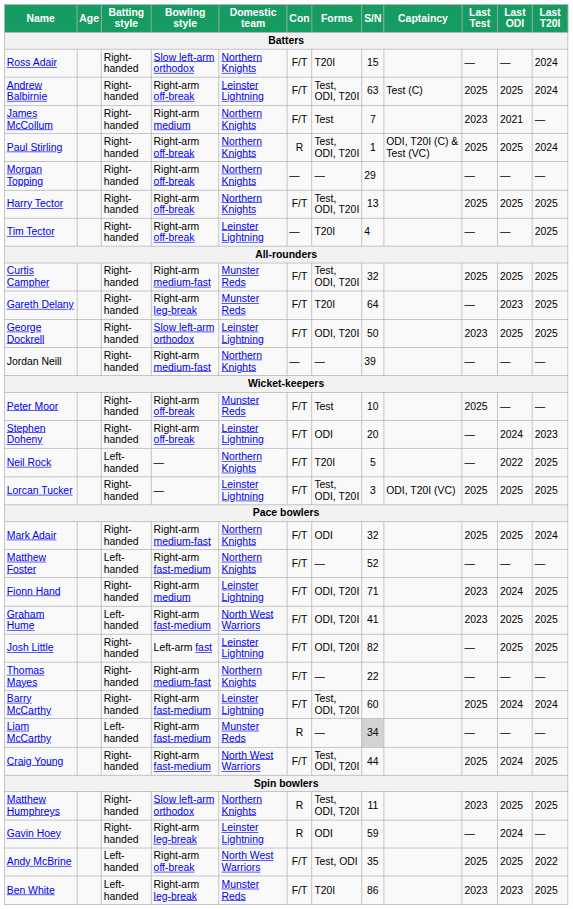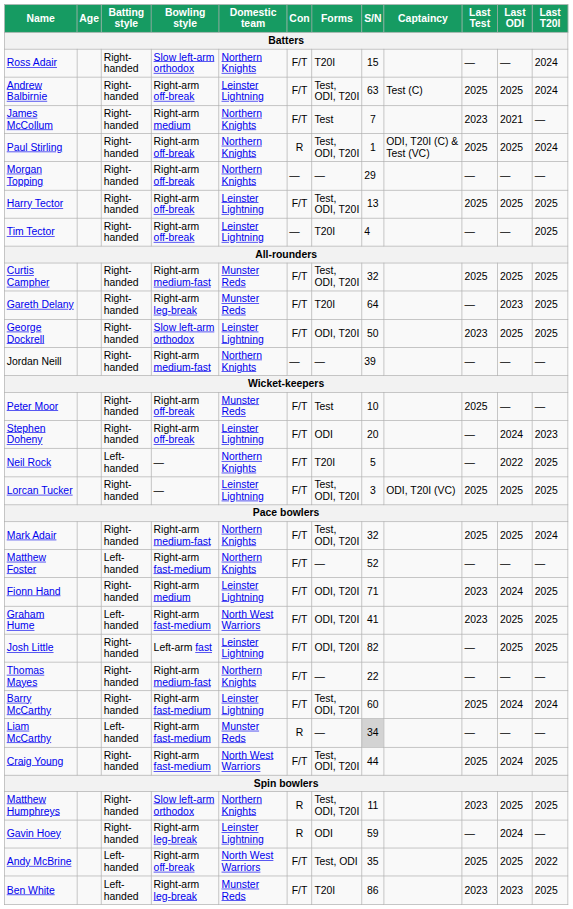(242, 204) Northern Knights -> (243, 204) Leinster Lightning
(324, 535) ODI -> (337, 535) Test, ODI, T20I
